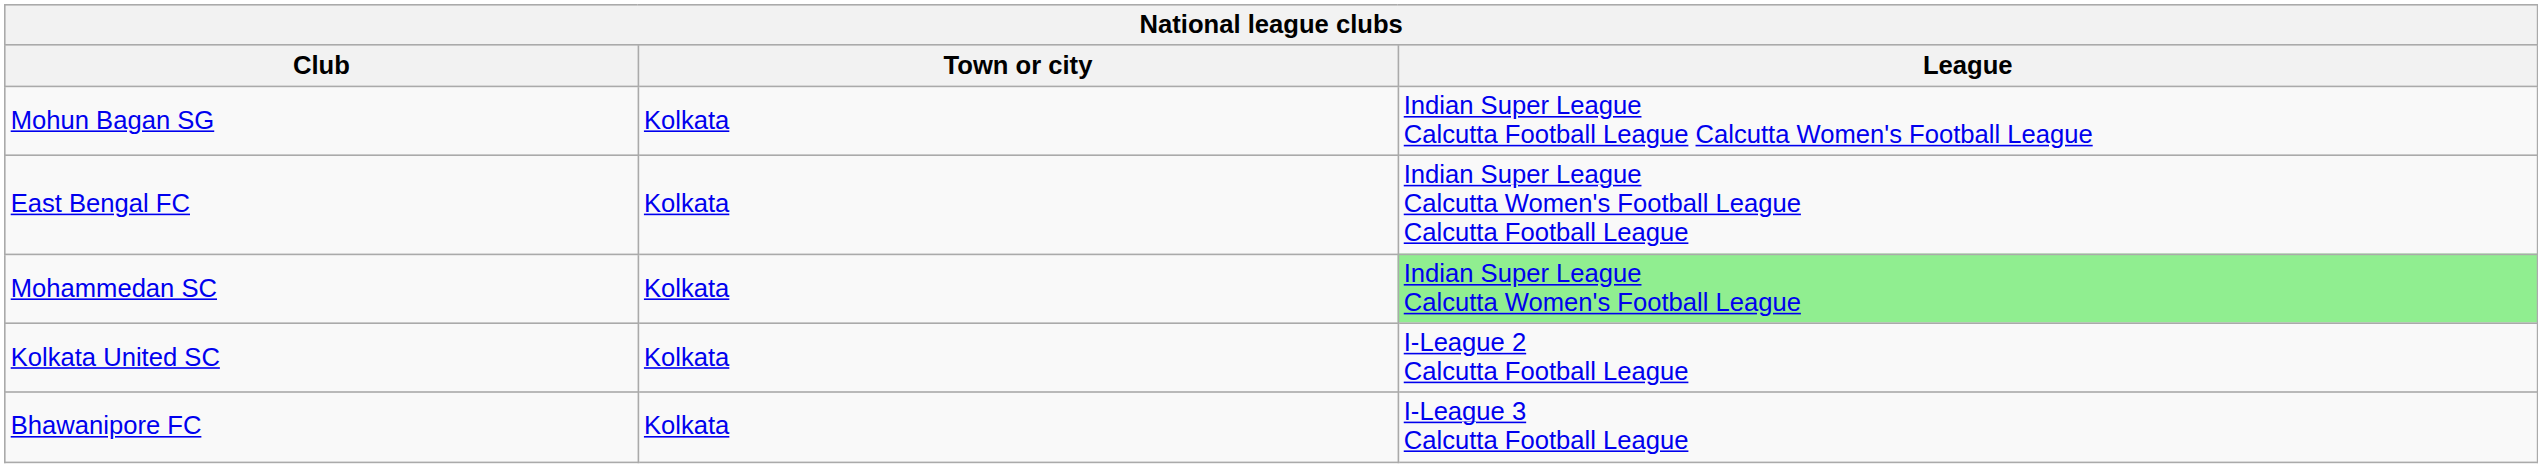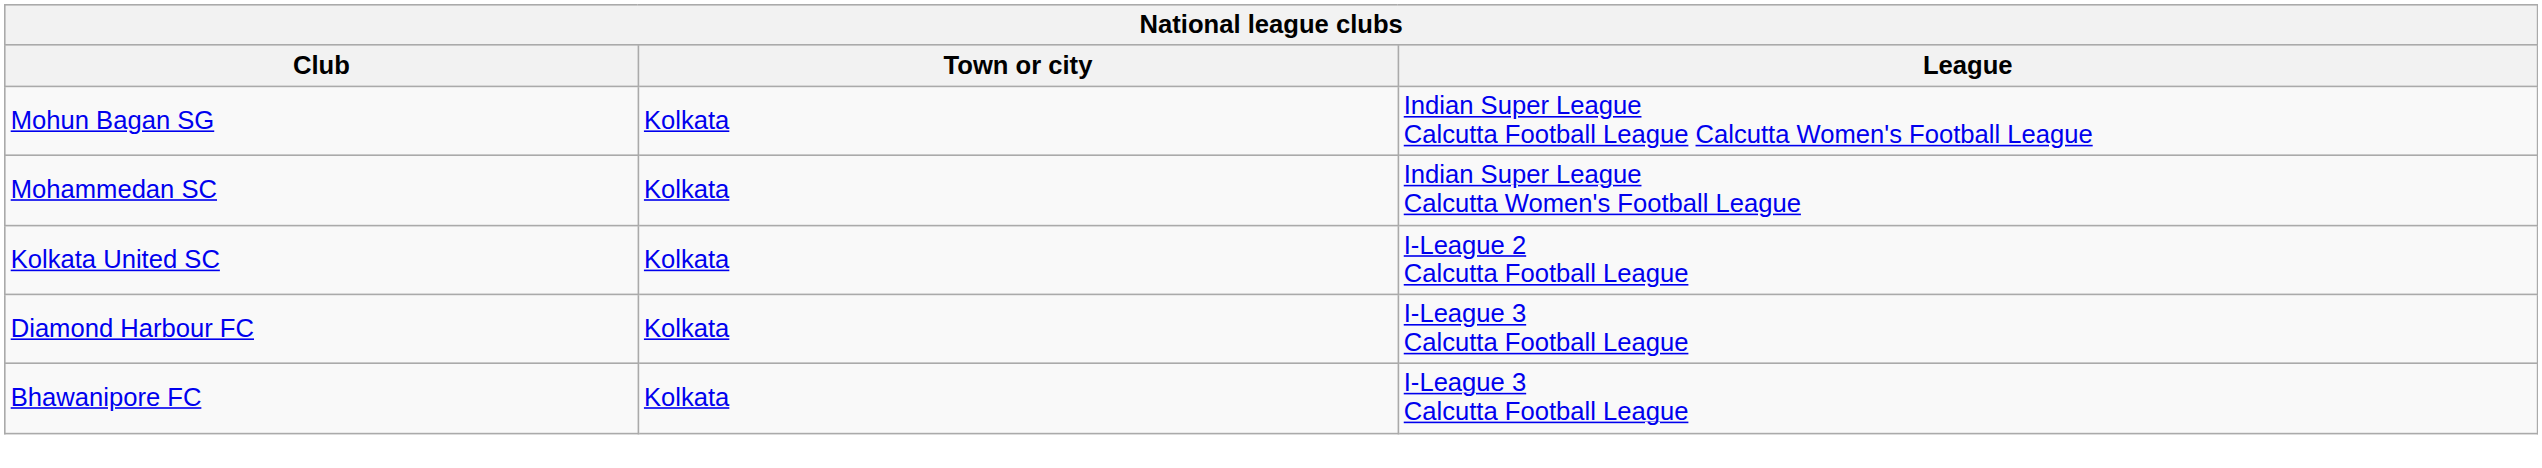- row: (100, 204)
(1602, 288) lightgreen background -> (1602, 189) no background
+ row: (132, 328)
